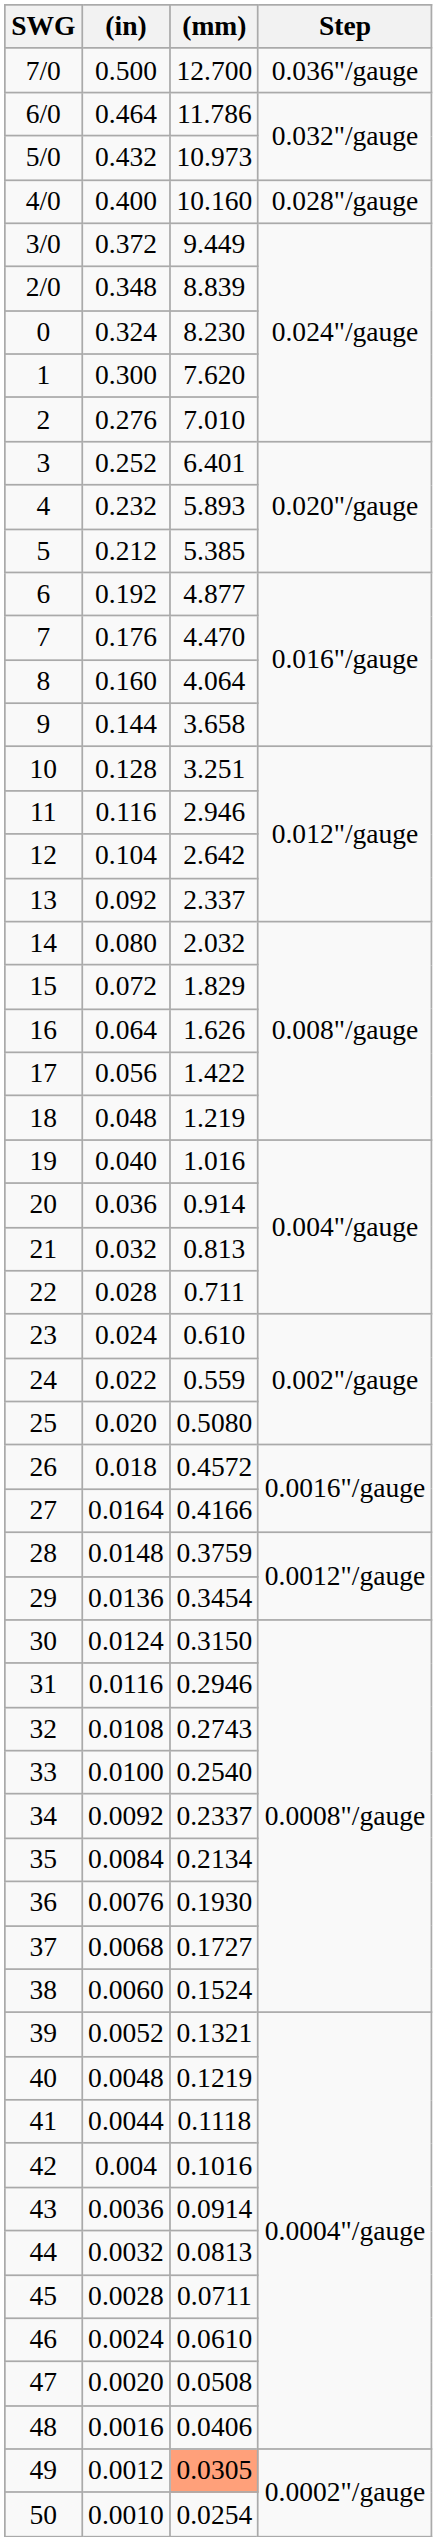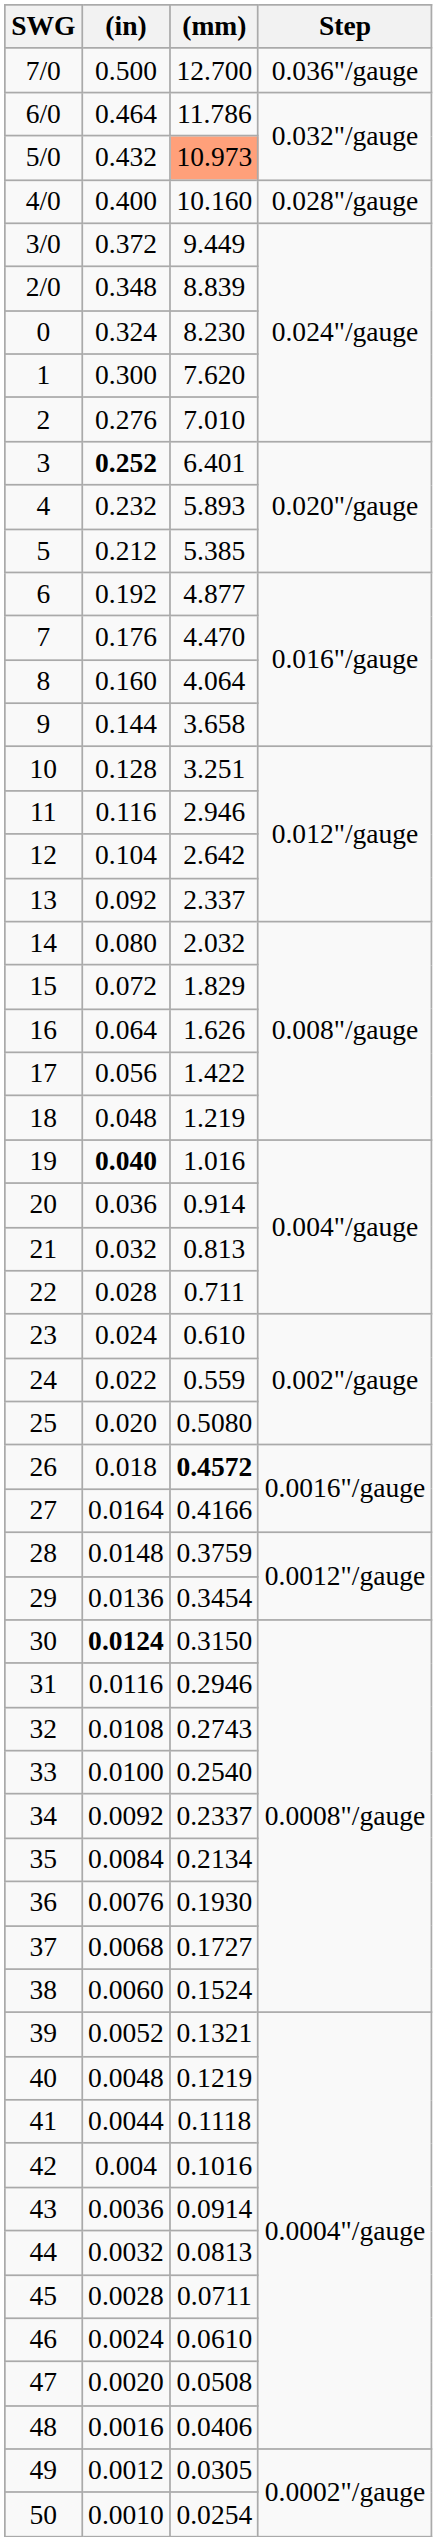(214, 157) no background -> (214, 157) lightsalmon background
(126, 462) normal -> (126, 462) bold
(126, 1161) normal -> (126, 1161) bold
(214, 1466) normal -> (214, 1466) bold
(126, 1641) normal -> (126, 1641) bold
(214, 2470) lightsalmon background -> (214, 2470) no background
